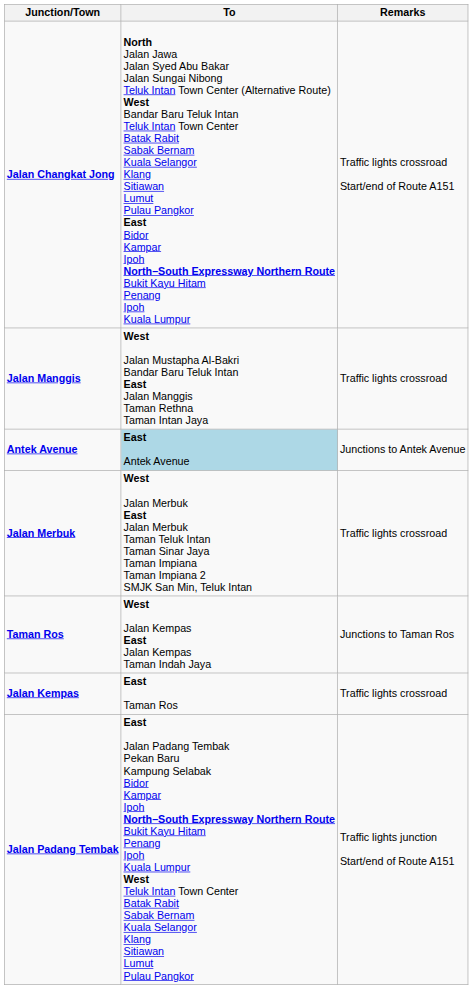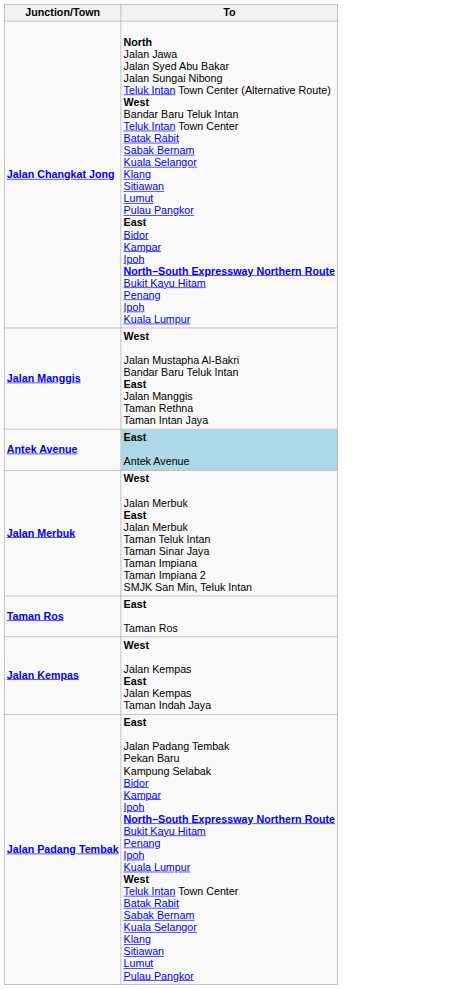- column: (403, 13)
(167, 634) West Jalan Kempas East Jalan Kempas Taman Indah Jaya -> (151, 616) East Taman Ros
(151, 693) East Taman Ros -> (167, 675) West Jalan Kempas East Jalan Kempas Taman Indah Jaya
